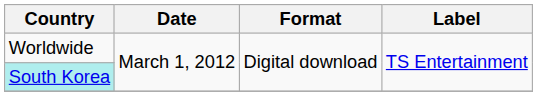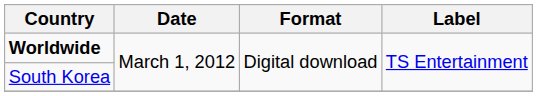(51, 47) normal -> (55, 47) bold
(59, 76) paleturquoise background -> (59, 76) no background
